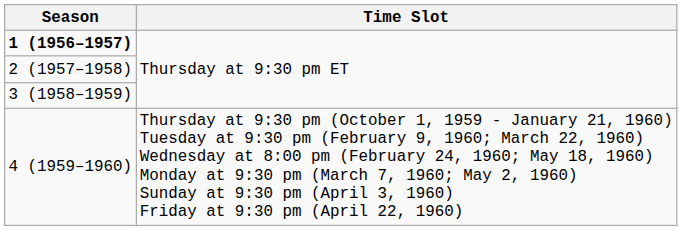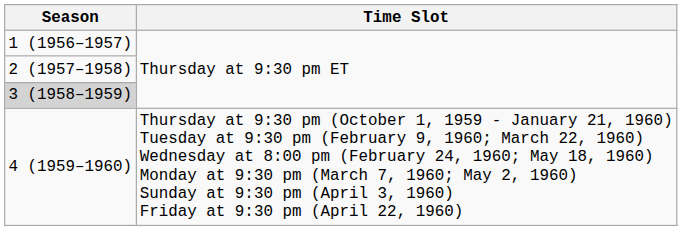(70, 43) bold -> (70, 43) normal
(70, 95) no background -> (70, 95) lightgrey background
